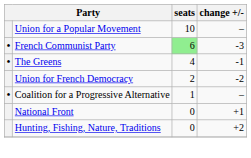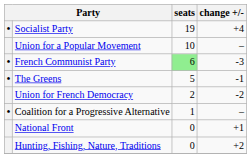+ row: (44, 29)
(192, 62) 4 -> (192, 79) 5
